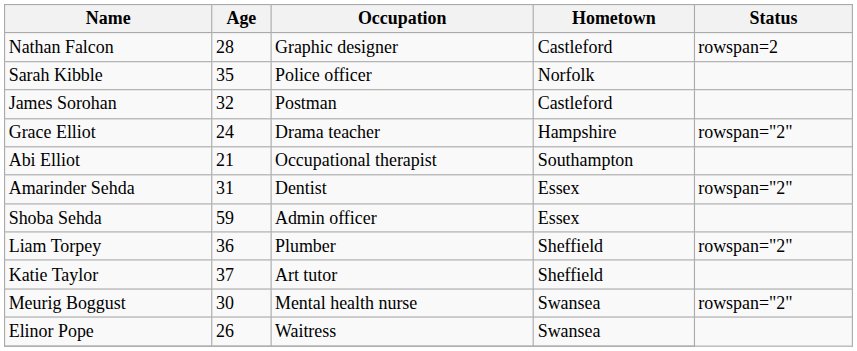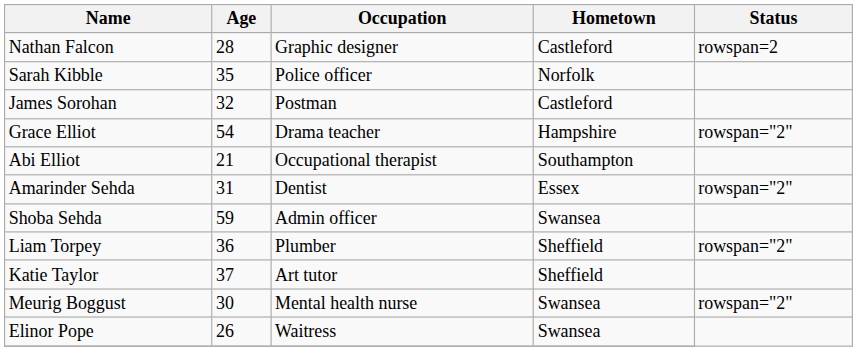(225, 132) 24 -> (225, 132) 54
(559, 217) Essex -> (569, 217) Swansea
